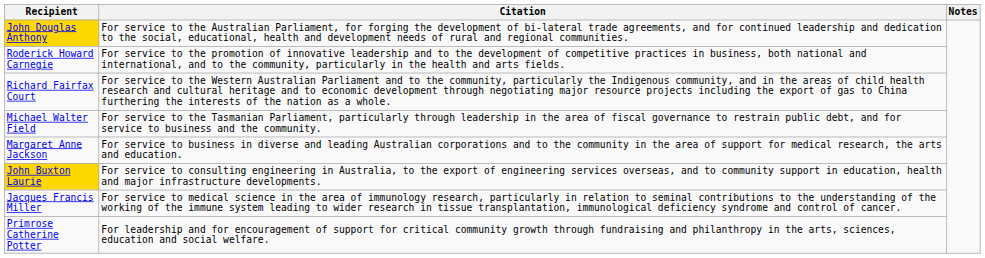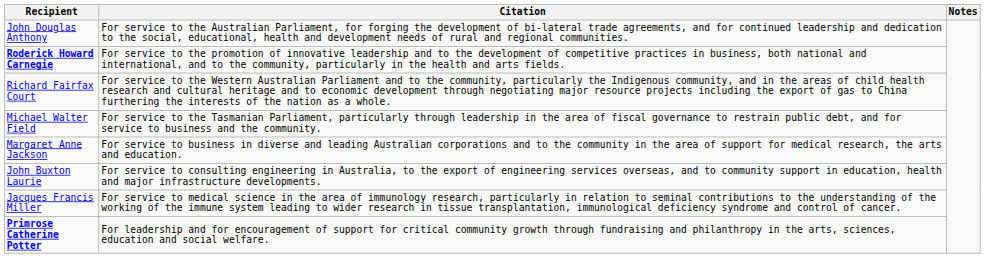(41, 34) gold background -> (41, 34) no background
(50, 60) normal -> (50, 60) bold
(39, 177) gold background -> (39, 177) no background
(33, 235) normal -> (33, 235) bold
